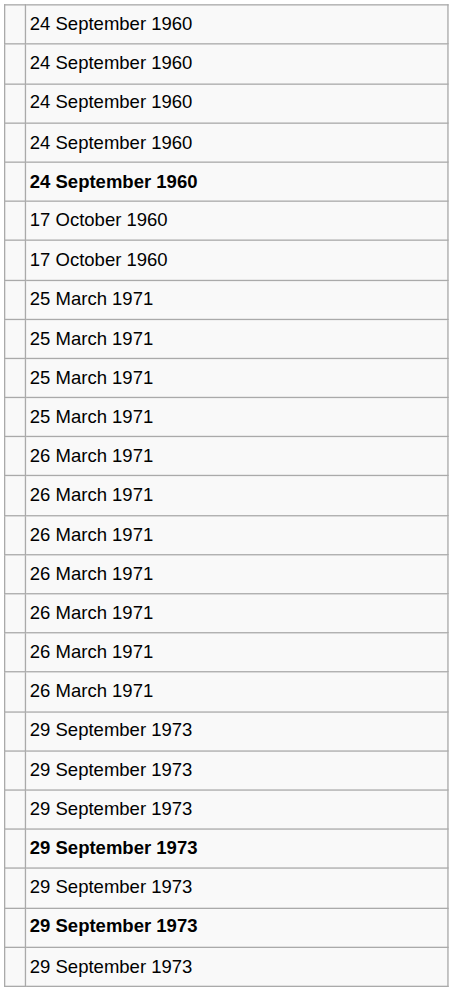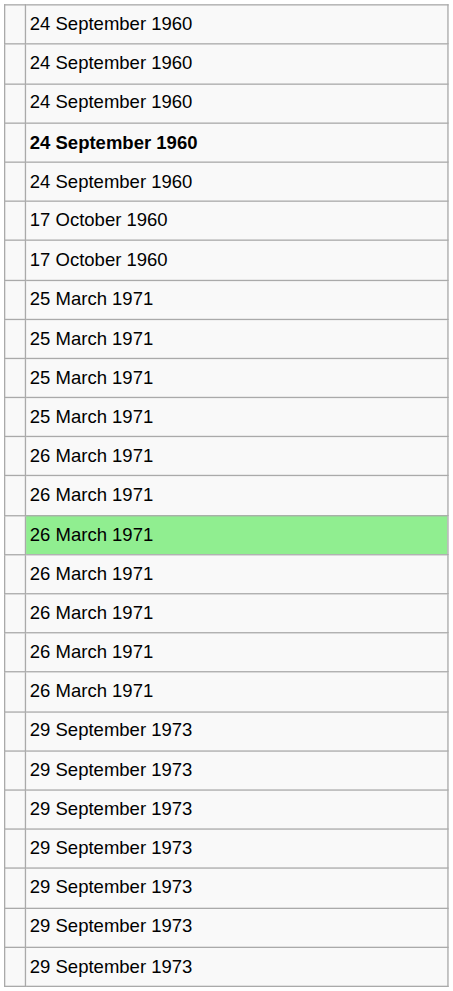(111, 142) normal -> (114, 142) bold
(114, 181) bold -> (111, 181) normal
(92, 534) no background -> (92, 534) lightgreen background
(114, 848) bold -> (111, 848) normal
(114, 926) bold -> (111, 926) normal
